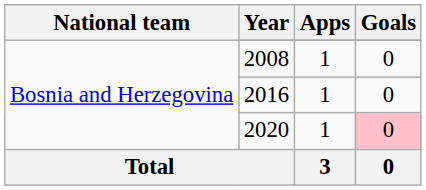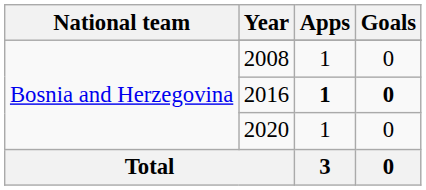(325, 94) normal -> (325, 94) bold
(388, 94) normal -> (388, 94) bold
(388, 130) pink background -> (388, 130) no background
